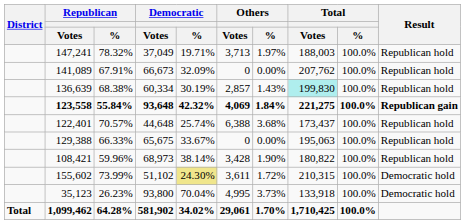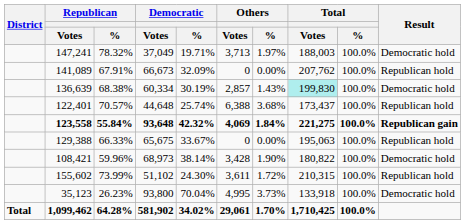(417, 53) Republican hold -> (418, 53) Democratic hold
(417, 88) Republican hold -> (418, 88) Democratic hold
rows swapped: (74, 123) <-> (74, 105)
(417, 158) Republican hold -> (418, 158) Democratic hold
(198, 175) khaki background -> (198, 175) no background
(418, 175) Democratic hold -> (417, 175) Republican hold
